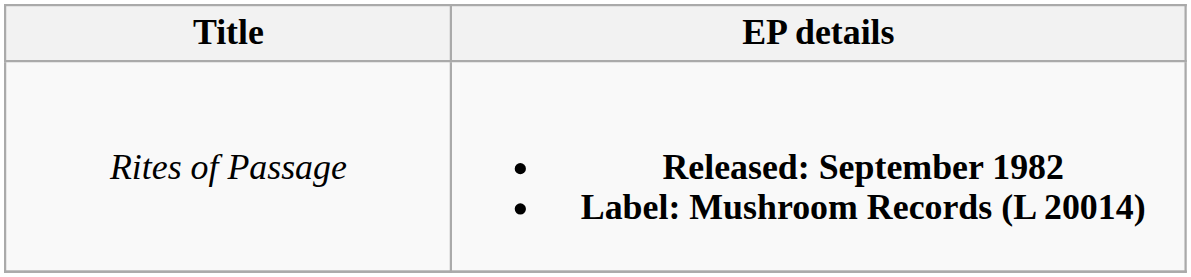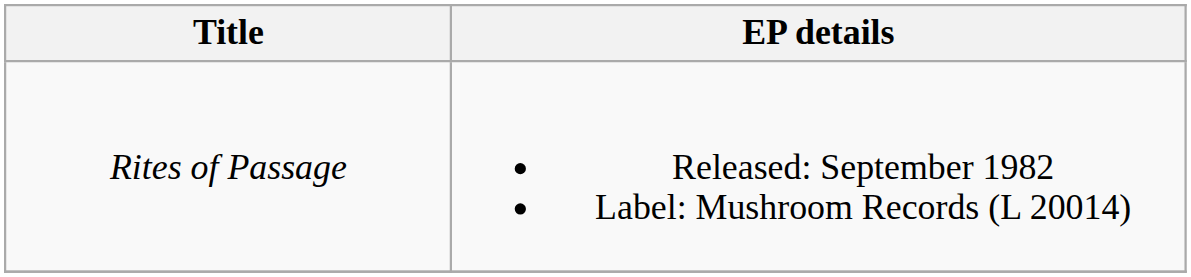(818, 187) bold -> (818, 187) normal
